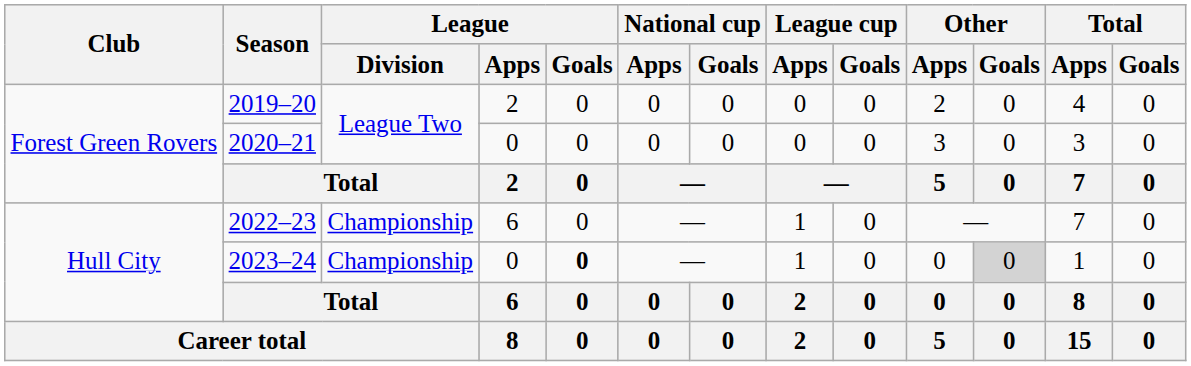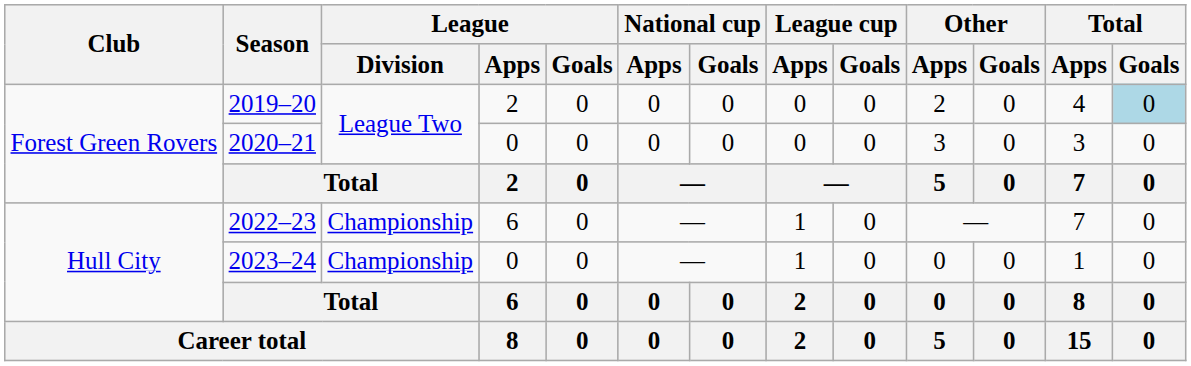(1149, 103) no background -> (1149, 103) lightblue background
(582, 261) bold -> (582, 261) normal
(1009, 261) lightgrey background -> (1009, 261) no background
